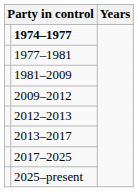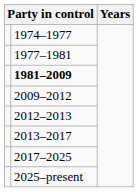(43, 34) bold -> (43, 34) normal
(43, 75) normal -> (43, 75) bold
